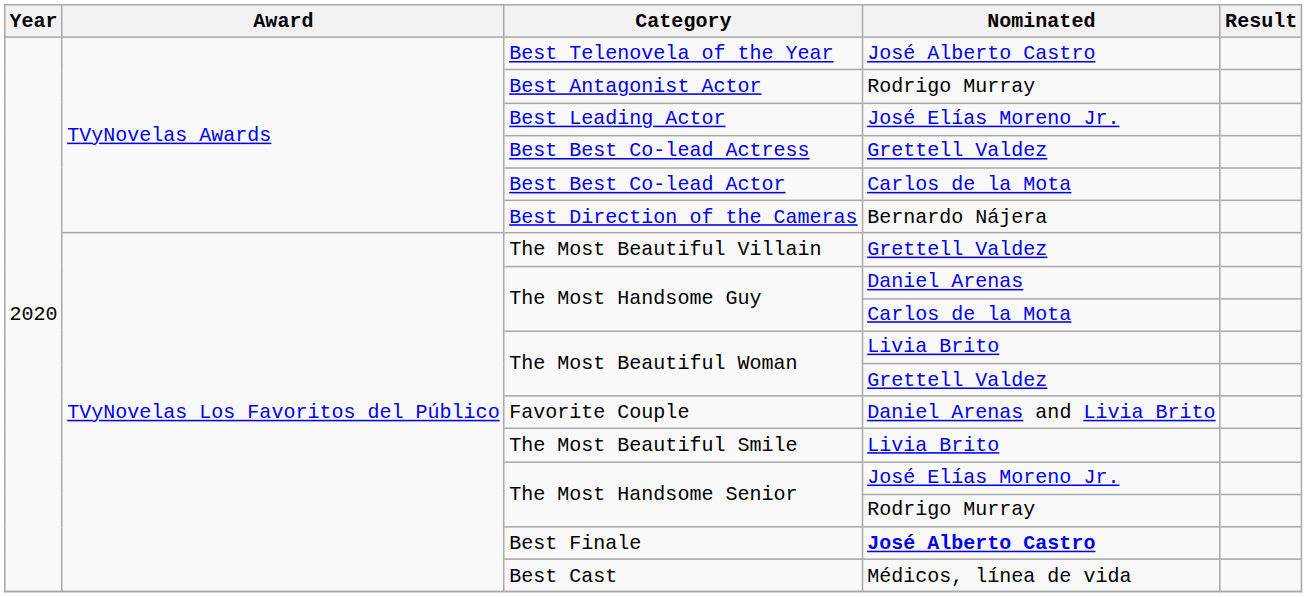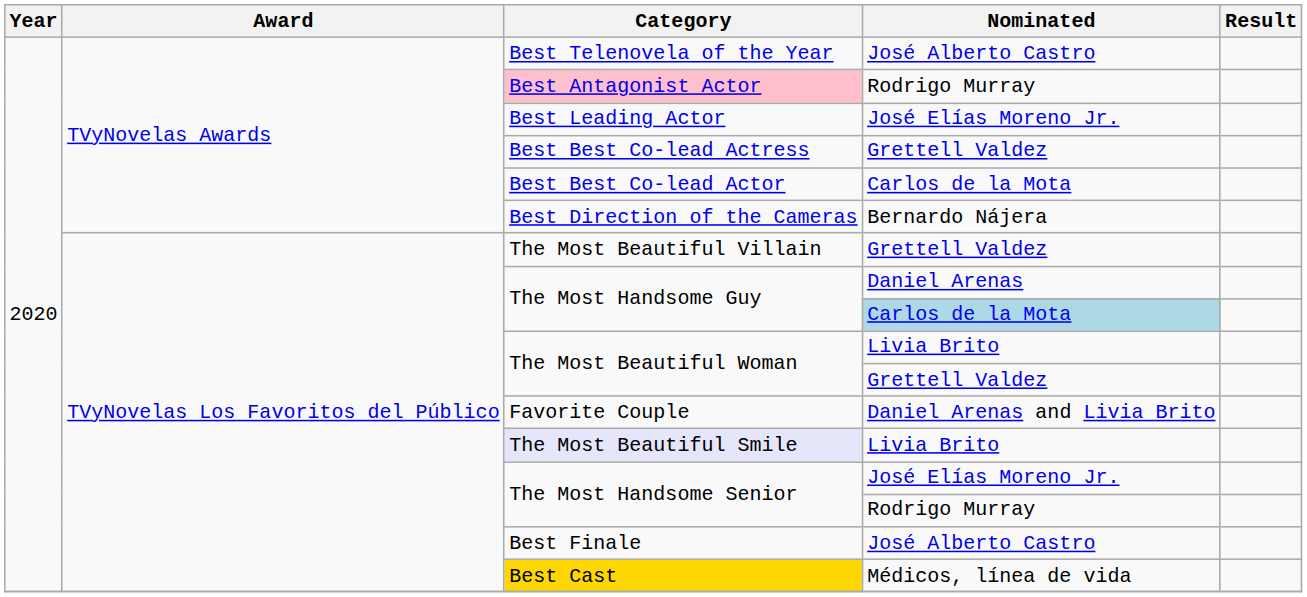(635, 86) no background -> (635, 86) pink background
(969, 315) no background -> (969, 315) lightblue background
(653, 445) no background -> (653, 445) lavender background
(981, 543) bold -> (981, 543) normal
(563, 576) no background -> (563, 576) gold background
